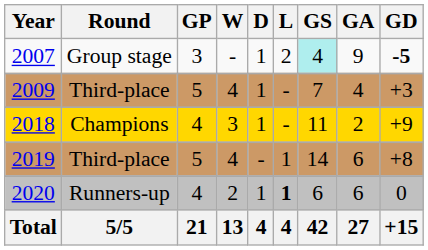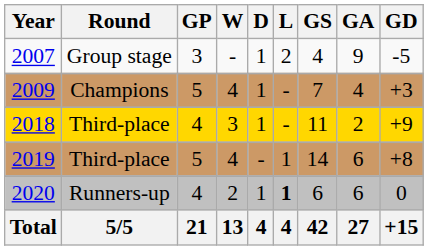(318, 55) paleturquoise background -> (318, 55) no background
(401, 55) bold -> (401, 55) normal
(119, 90) Third-place -> (119, 90) Champions
(119, 124) Champions -> (119, 124) Third-place
